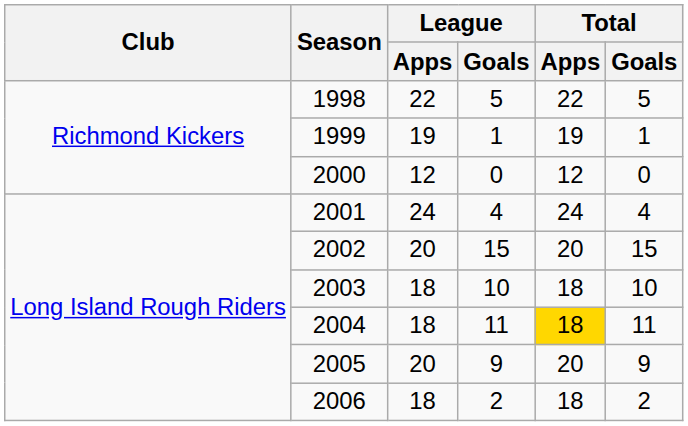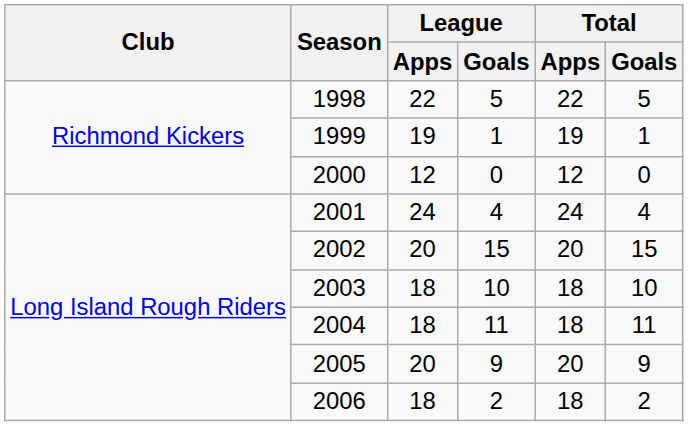(570, 325) gold background -> (570, 325) no background
